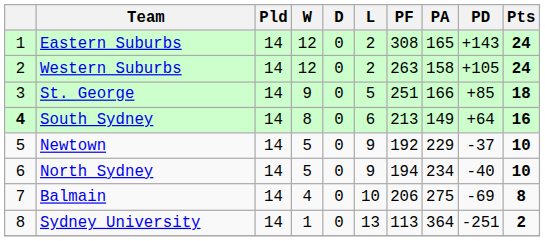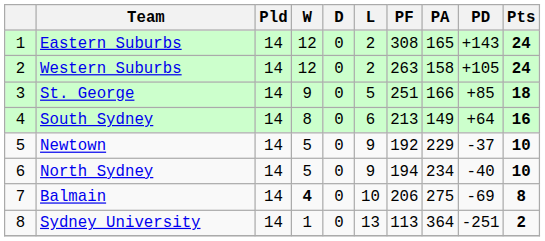(20, 120) bold -> (20, 120) normal
(307, 197) normal -> (307, 197) bold
